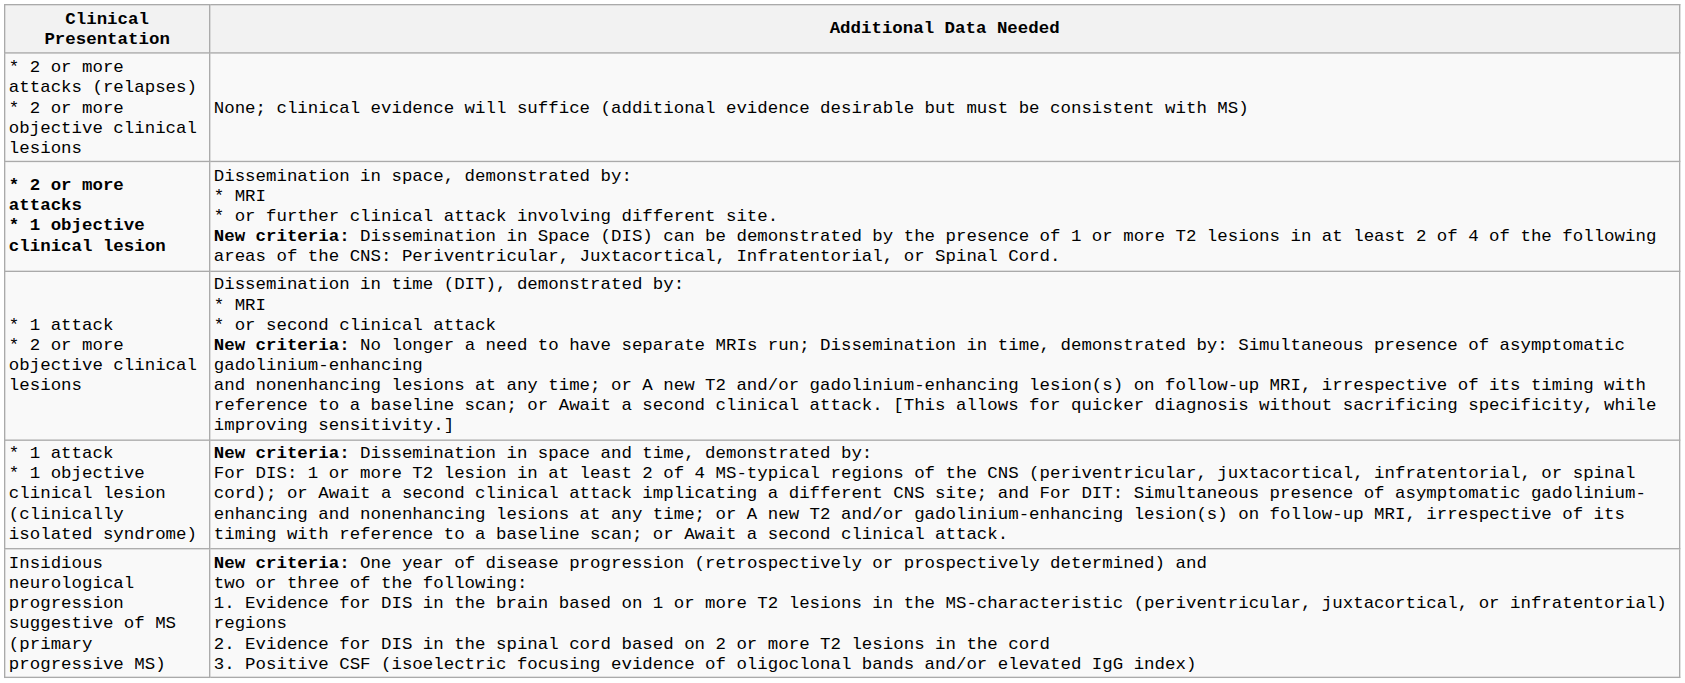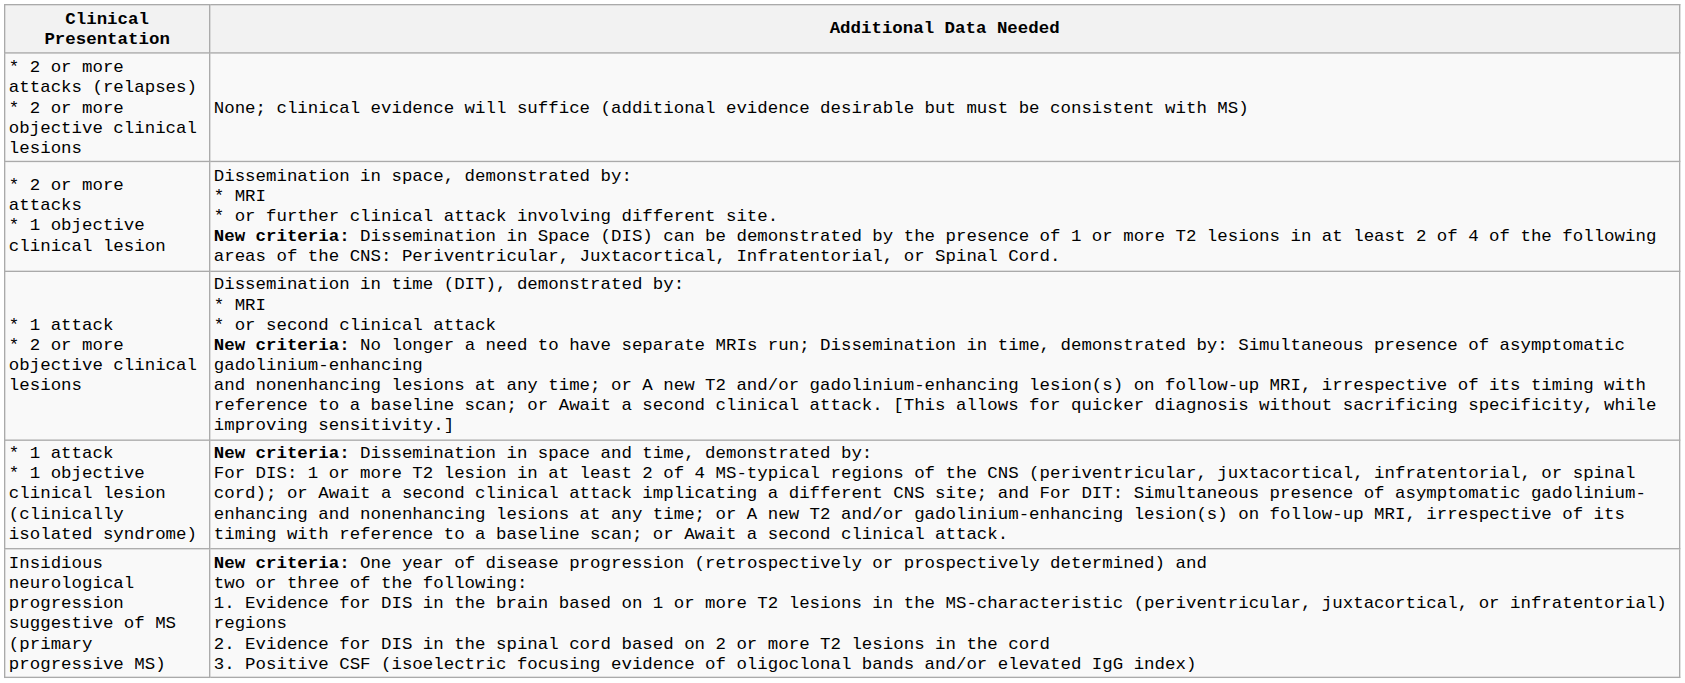(87, 216) bold -> (87, 216) normal
